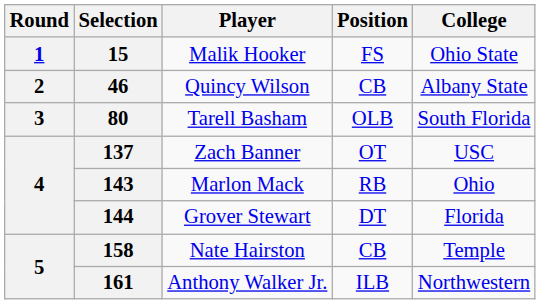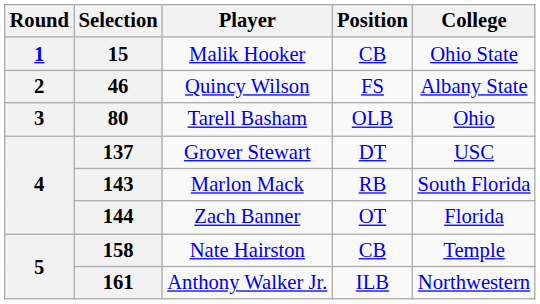(372, 53) FS -> (372, 53) CB
(372, 86) CB -> (372, 86) FS
(474, 119) South Florida -> (474, 119) Ohio
(247, 151) Zach Banner -> (247, 151) Grover Stewart
(372, 151) OT -> (372, 151) DT
(474, 184) Ohio -> (474, 184) South Florida
(247, 217) Grover Stewart -> (247, 217) Zach Banner
(372, 217) DT -> (372, 217) OT
